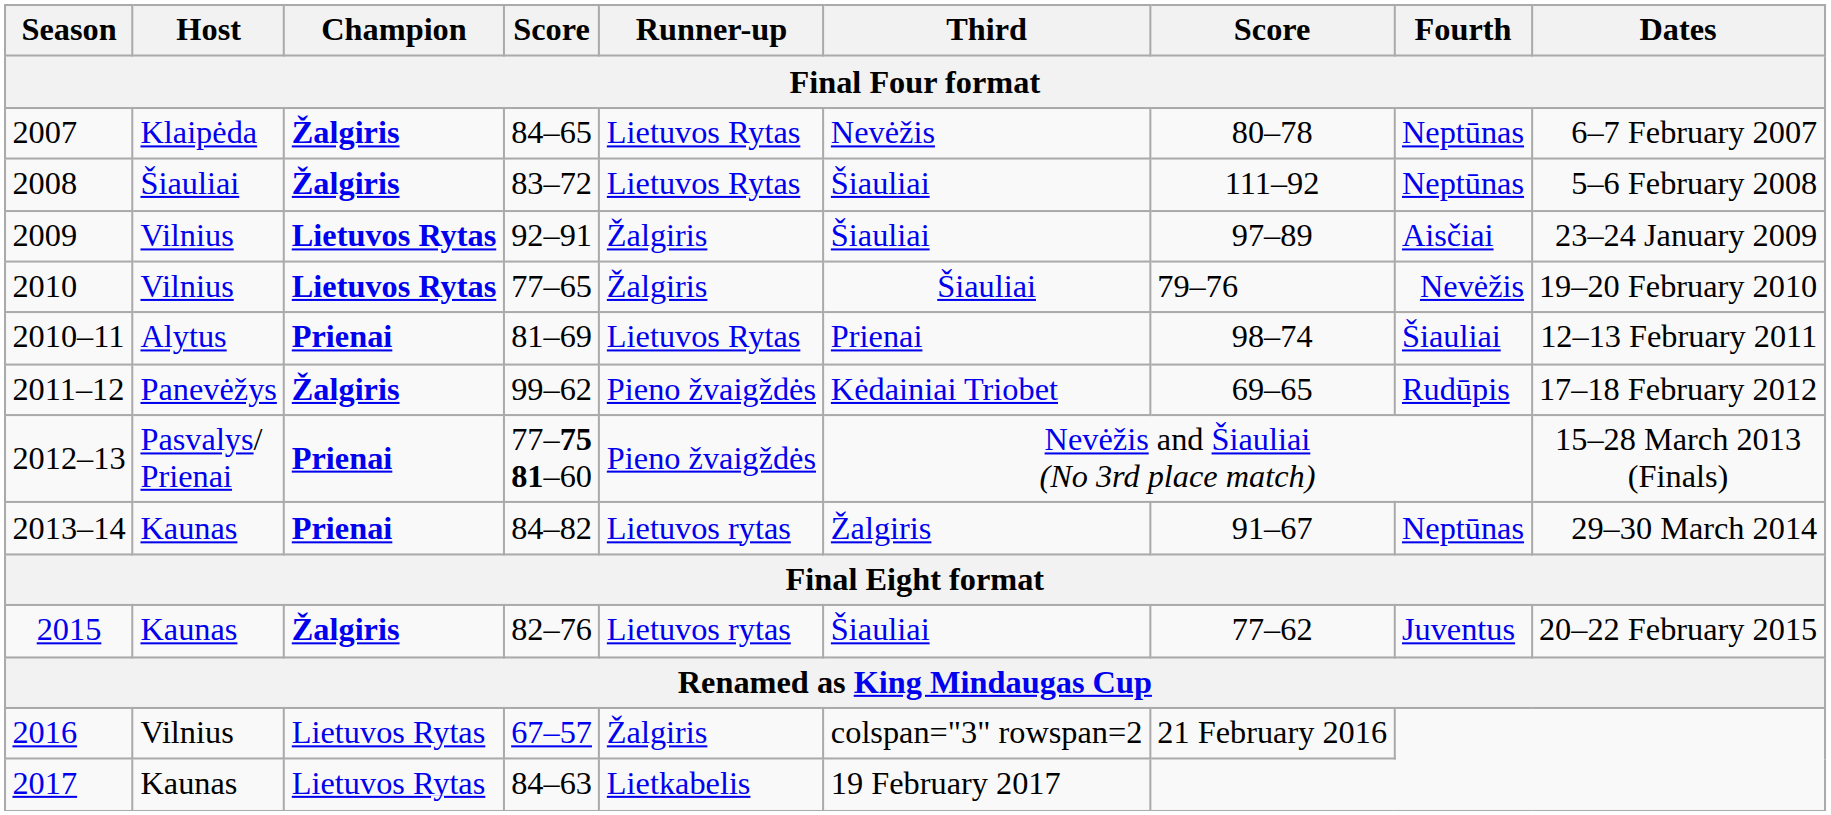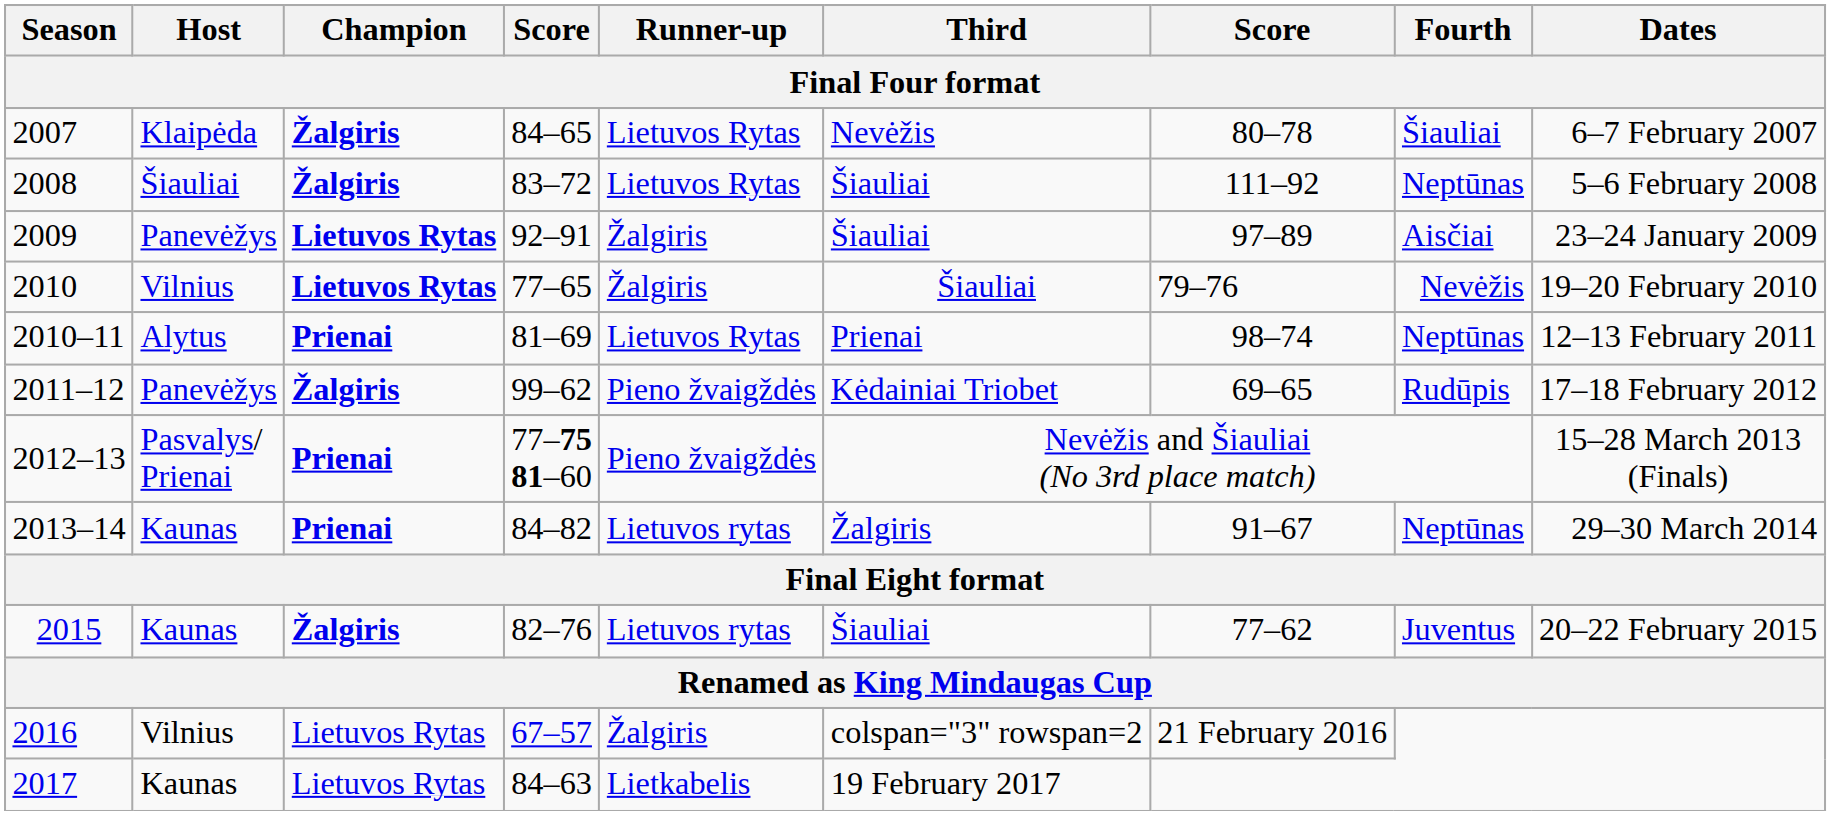(1463, 132) Neptūnas -> (1451, 132) Šiauliai
(187, 235) Vilnius -> (209, 235) Panevėžys
(1451, 337) Šiauliai -> (1463, 337) Neptūnas
